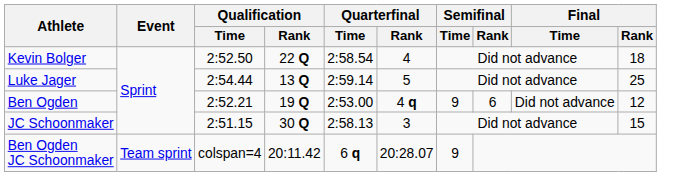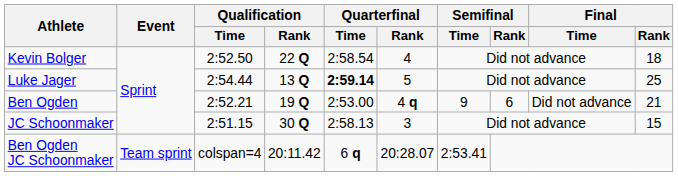(350, 80) normal -> (351, 80) bold
(637, 102) 12 -> (654, 102) 21
(455, 153) 9 -> (464, 153) 2:53.41
